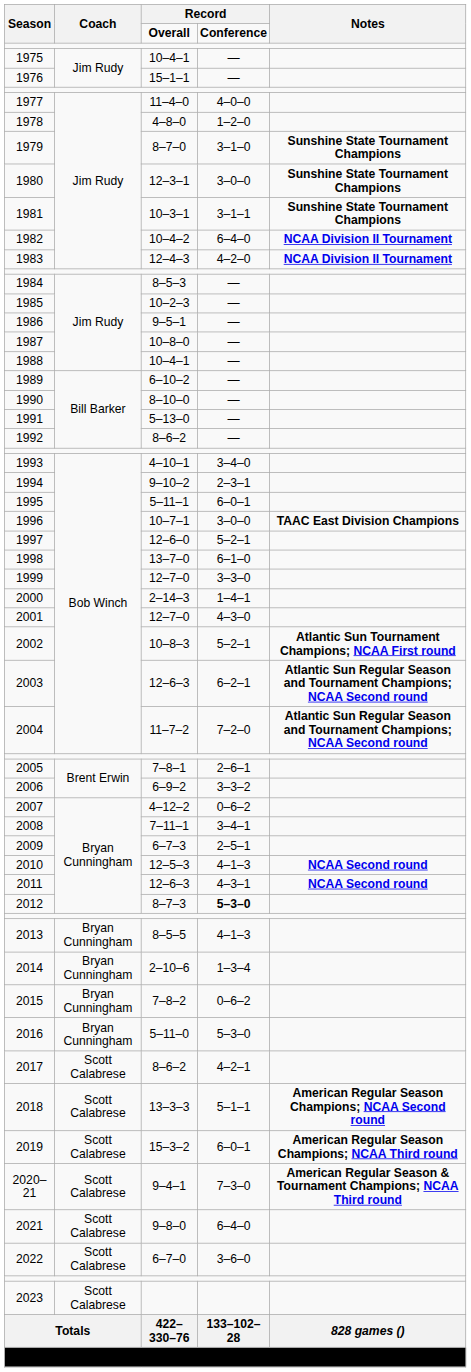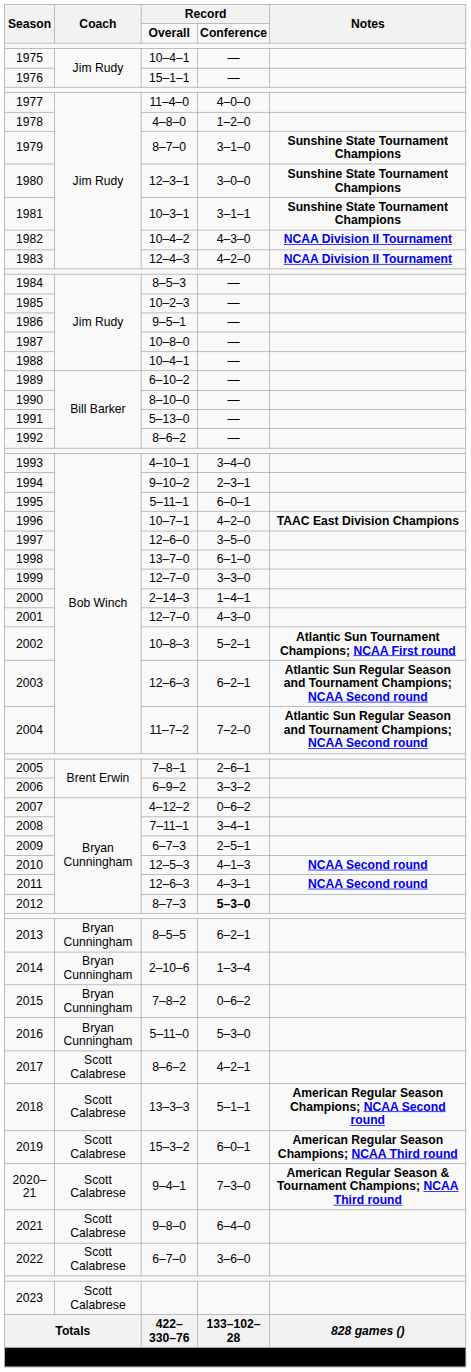(234, 239) 6–4–0 -> (234, 239) 4–3–0
(234, 521) 3–0–0 -> (234, 521) 4–2–0
(234, 540) 5–2–1 -> (234, 540) 3–5–0
(234, 935) 4–1–3 -> (234, 935) 6–2–1
